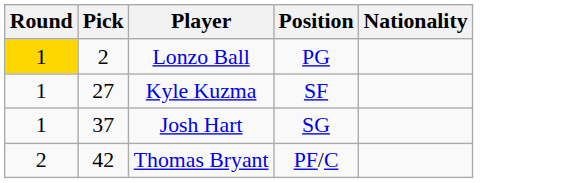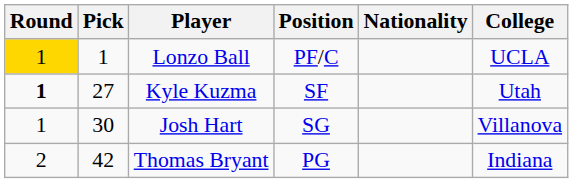+ column: (520, 21)
(103, 56) 2 -> (103, 56) 1
(316, 56) PG -> (316, 56) PF/C
(41, 90) normal -> (41, 90) bold
(103, 125) 37 -> (103, 125) 30
(316, 159) PF/C -> (316, 159) PG
